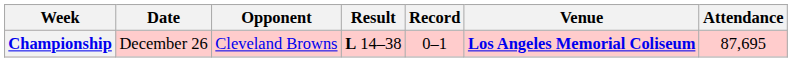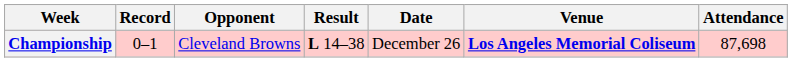columns swapped: (164, 17) <-> (435, 17)
(743, 43) 87,695 -> (743, 43) 87,698
